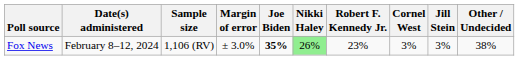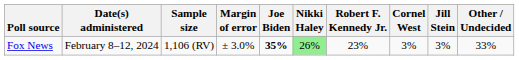(486, 45) 38% -> (486, 45) 33%
